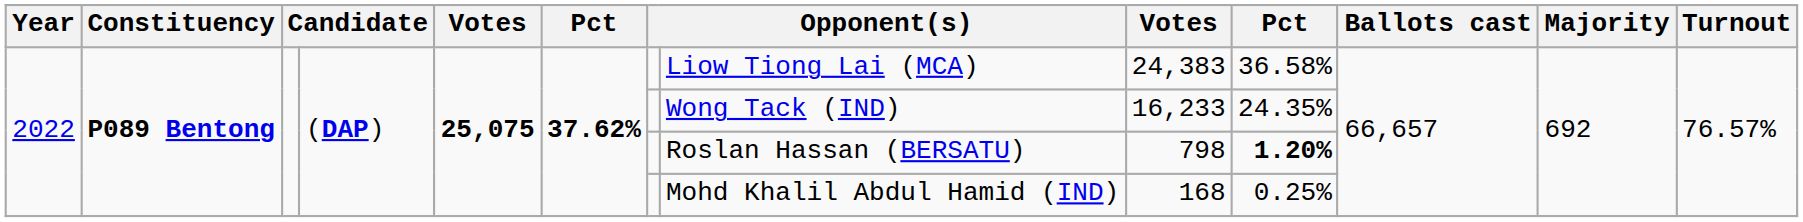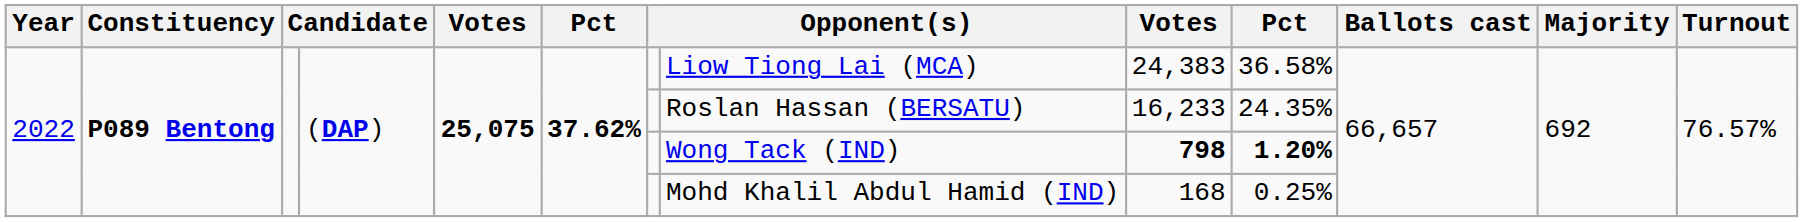(783, 110) Wong Tack (IND) -> (846, 110) Roslan Hassan (BERSATU)
(846, 152) Roslan Hassan (BERSATU) -> (783, 152) Wong Tack (IND)
(1202, 152) normal -> (1202, 152) bold
